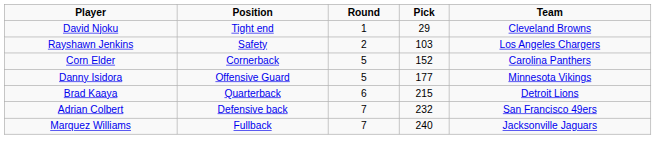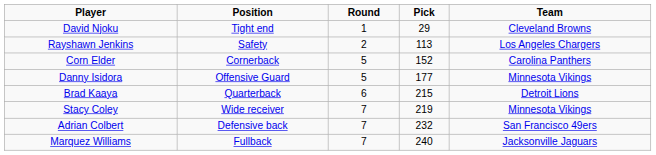(424, 45) 103 -> (424, 45) 113
+ row: (91, 110)
